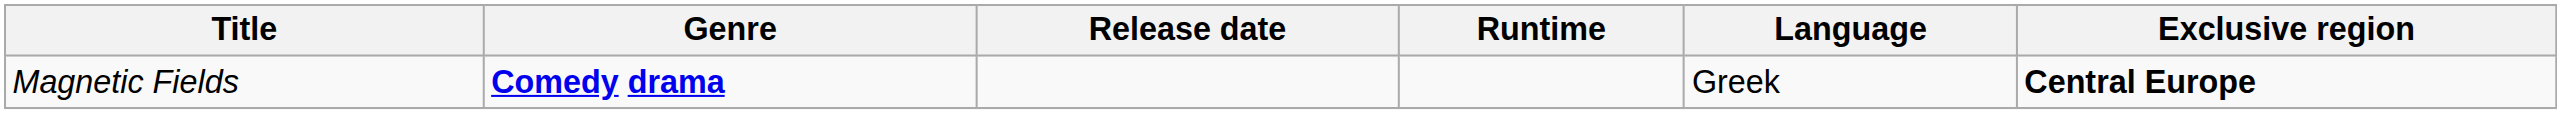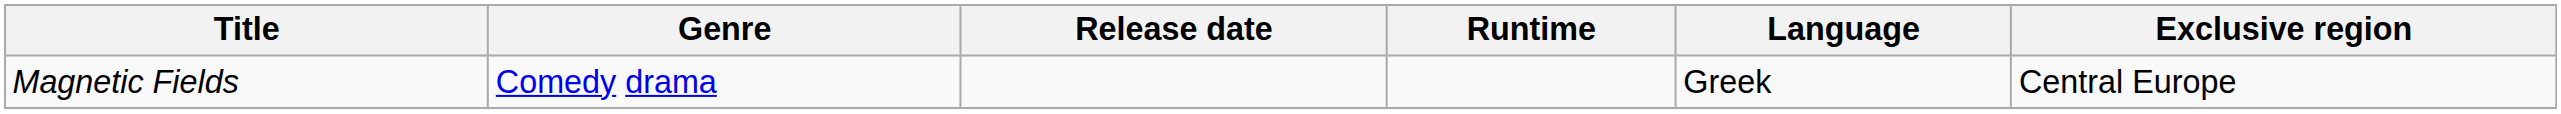(608, 81) bold -> (606, 81) normal
(2140, 81) bold -> (2128, 81) normal
